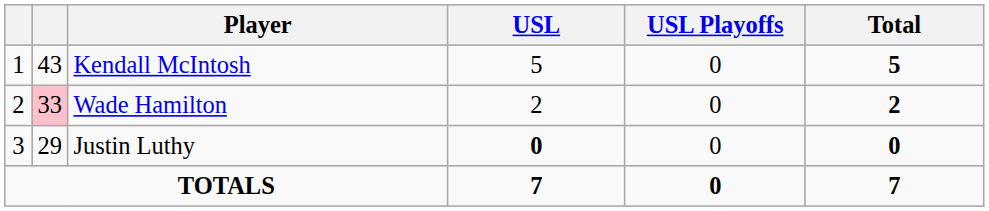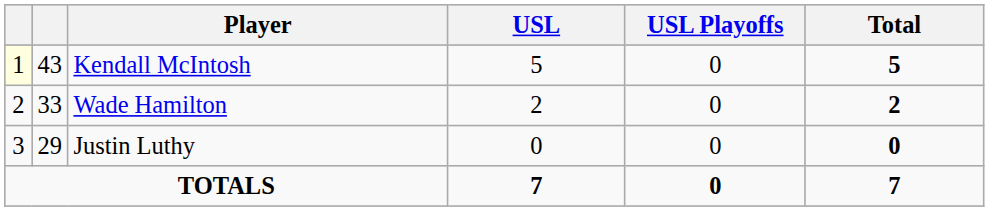(18, 65) no background -> (18, 65) lightyellow background
(50, 105) pink background -> (50, 105) no background
(536, 145) bold -> (536, 145) normal
